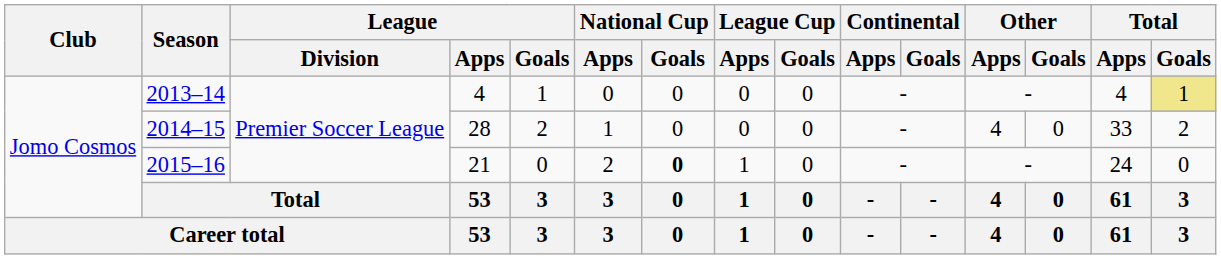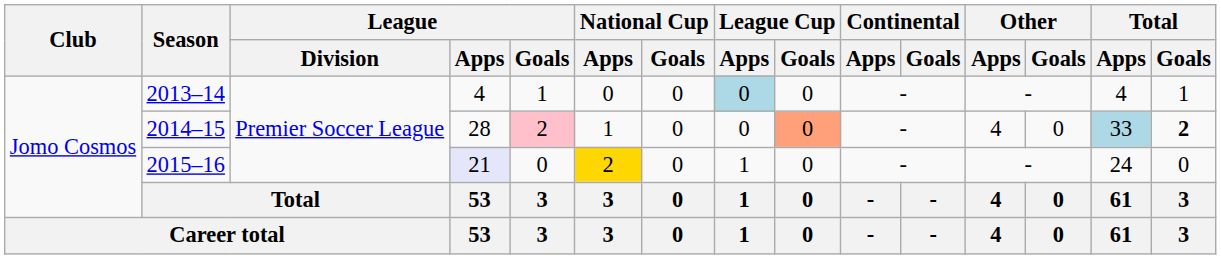(744, 93) no background -> (744, 93) lightblue background
(1184, 93) khaki background -> (1184, 93) no background
(542, 128) no background -> (542, 128) pink background
(808, 128) no background -> (808, 128) lightsalmon background
(1121, 128) no background -> (1121, 128) lightblue background
(1184, 128) normal -> (1184, 128) bold
(479, 164) no background -> (479, 164) lavender background
(608, 164) no background -> (608, 164) gold background
(678, 164) bold -> (678, 164) normal
